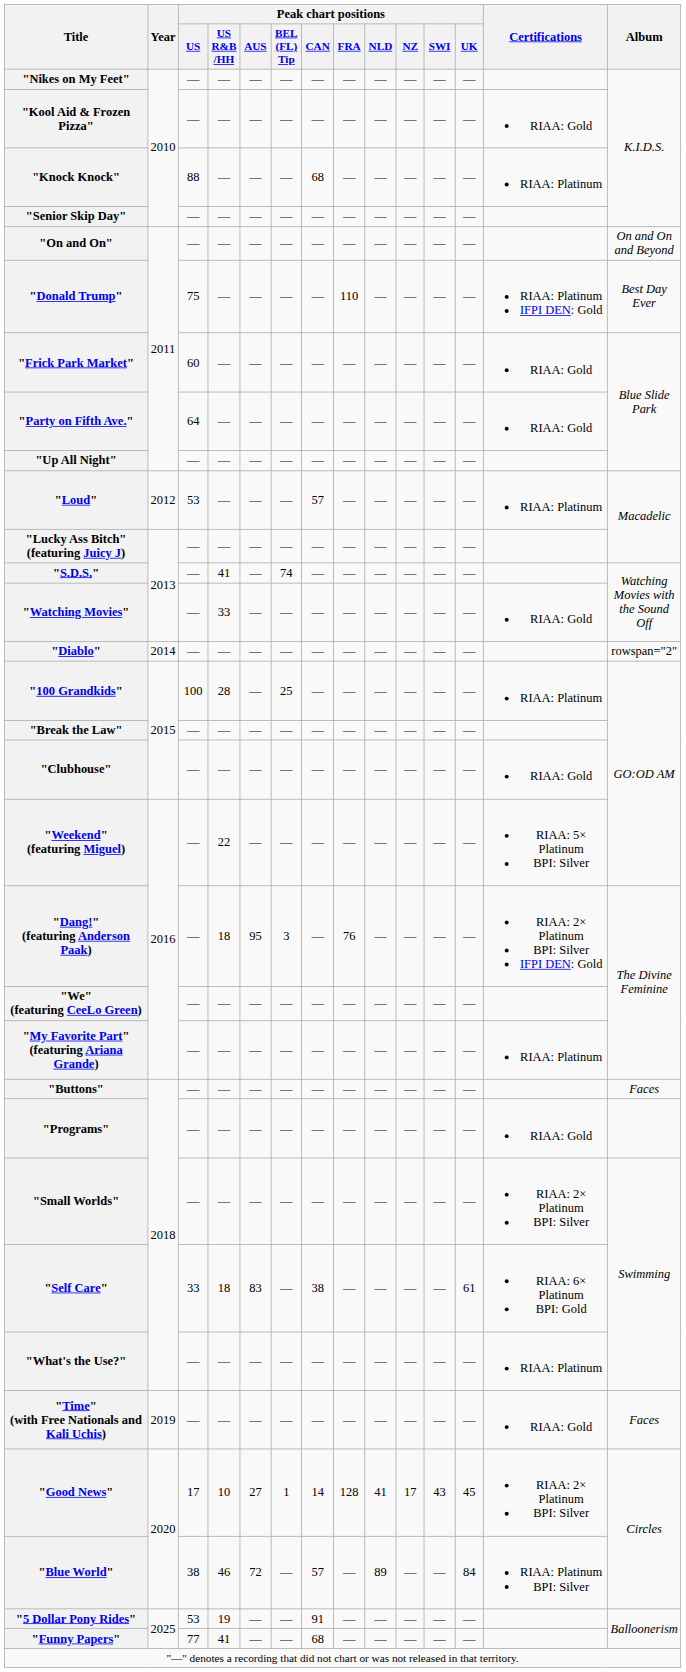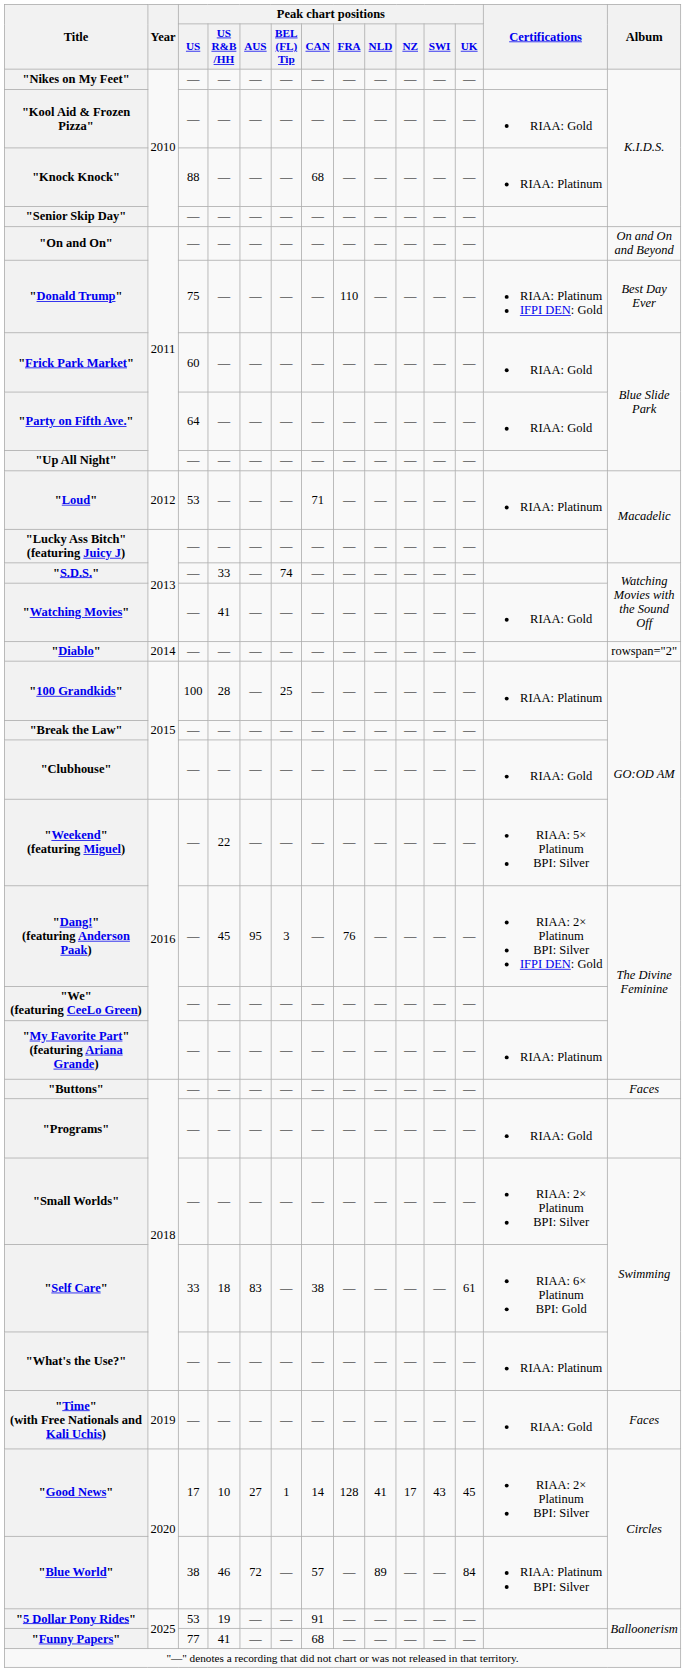(318, 499) 57 -> (318, 499) 71
(224, 573) 41 -> (224, 573) 33
(224, 612) 33 -> (224, 612) 41
(224, 936) 18 -> (224, 936) 45
